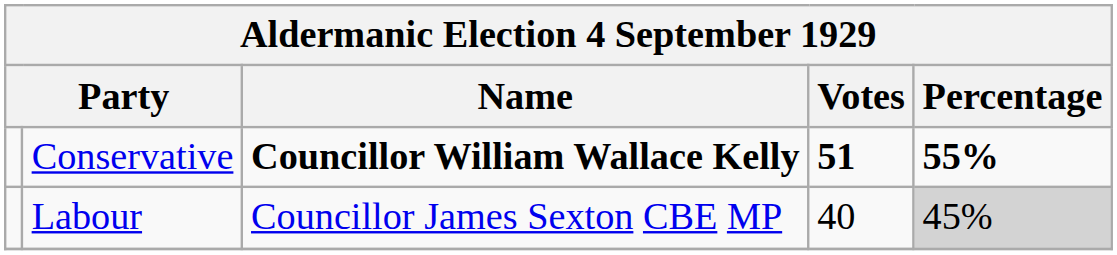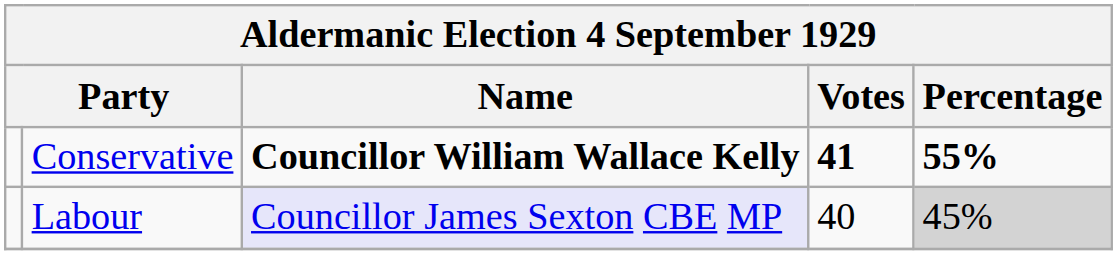(836, 156) 51 -> (836, 156) 41
(517, 216) no background -> (517, 216) lavender background
